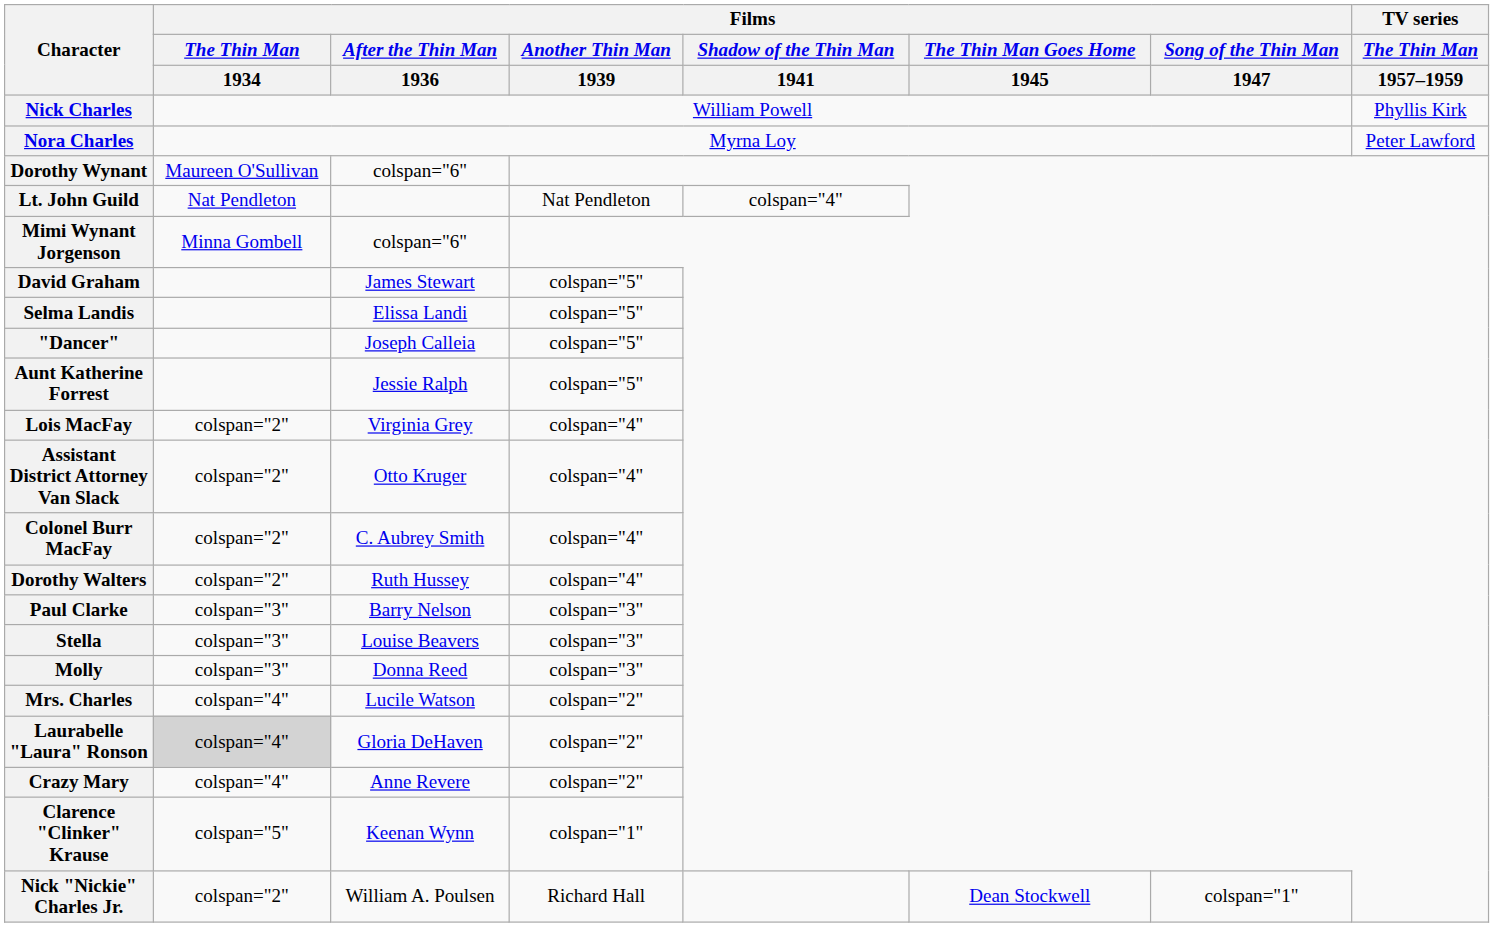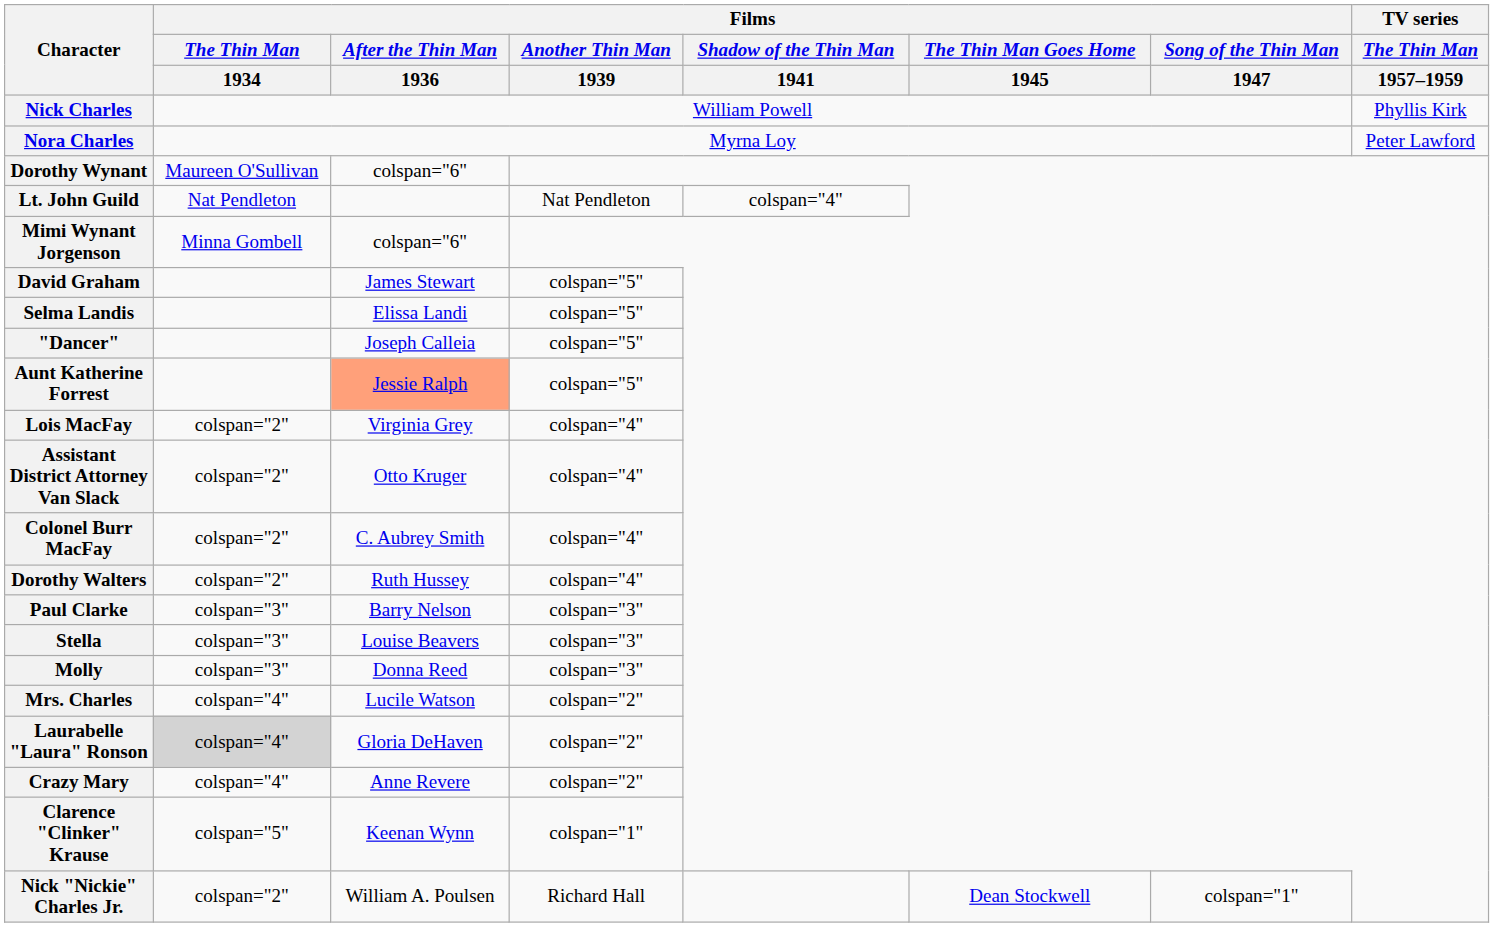(420, 383) no background -> (420, 383) lightsalmon background
